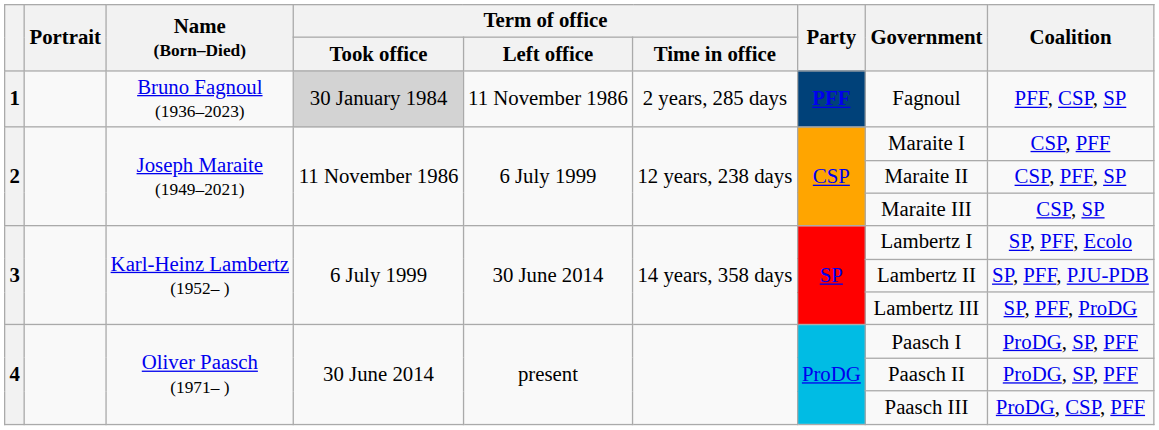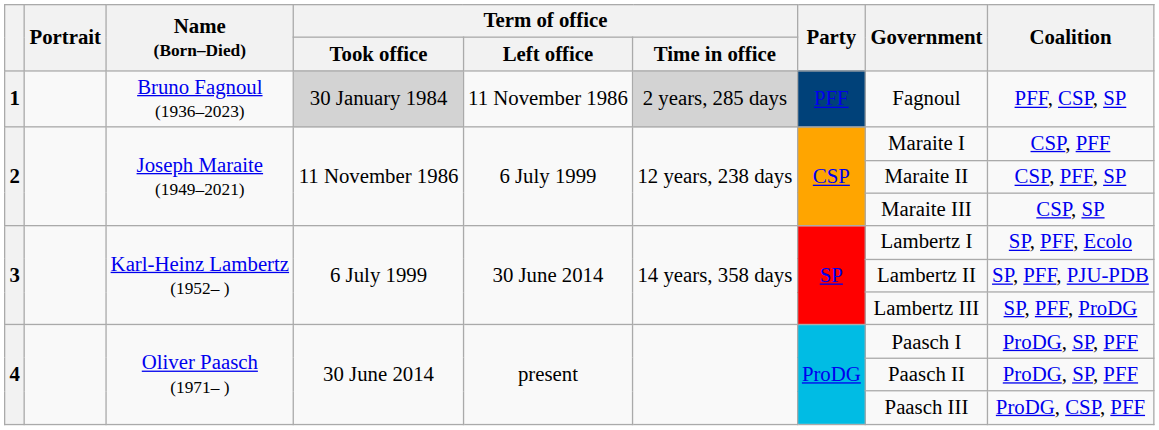(715, 98) no background -> (715, 98) lightgrey background
(831, 98) bold -> (831, 98) normal
